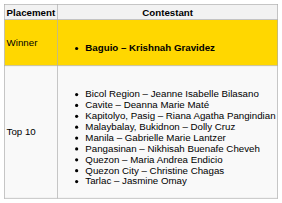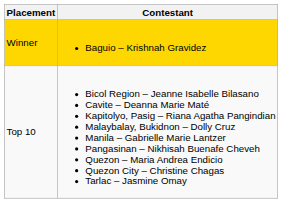(168, 48) bold -> (168, 48) normal
